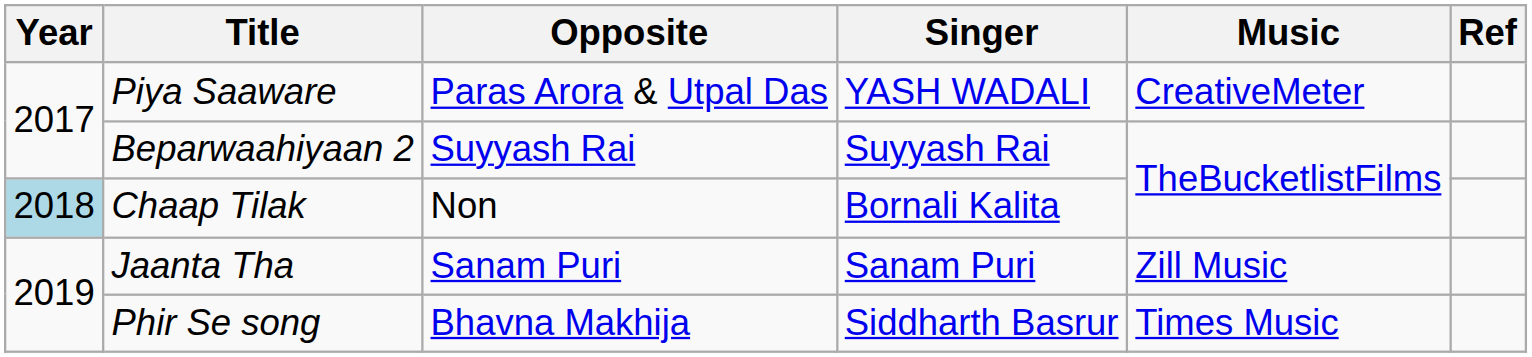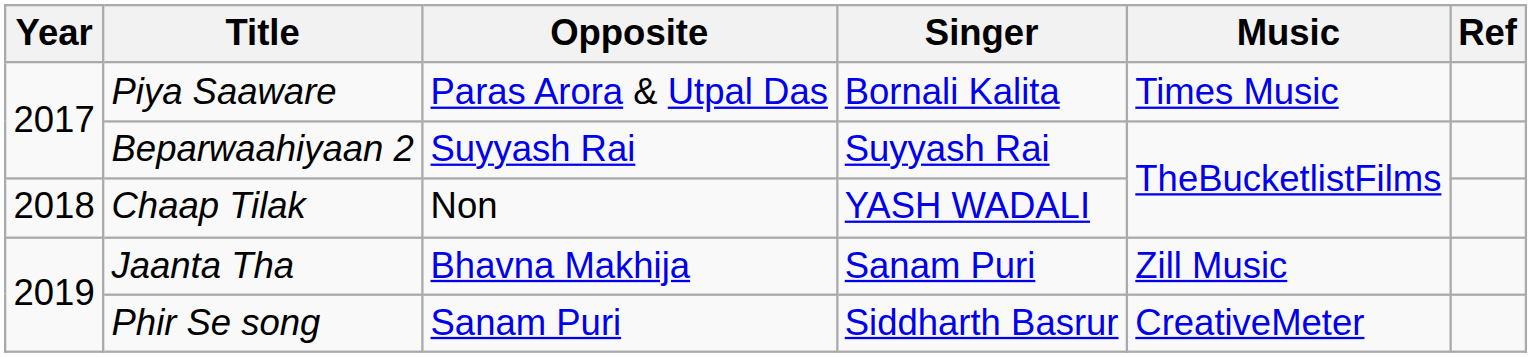(967, 91) YASH WADALI -> (952, 91) Bornali Kalita
(1250, 91) CreativeMeter -> (1237, 91) Times Music
(54, 206) lightblue background -> (54, 206) no background
(952, 206) Bornali Kalita -> (967, 206) YASH WADALI
(526, 264) Sanam Puri -> (560, 264) Bhavna Makhija
(560, 322) Bhavna Makhija -> (526, 322) Sanam Puri
(1237, 322) Times Music -> (1250, 322) CreativeMeter
